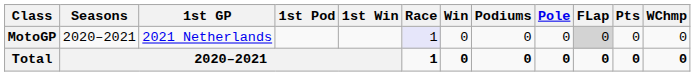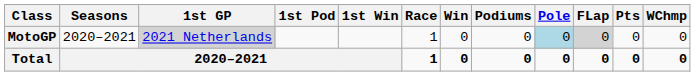(207, 38) no background -> (207, 38) lightgrey background
(433, 38) lavender background -> (433, 38) no background
(566, 38) no background -> (566, 38) lightblue background
